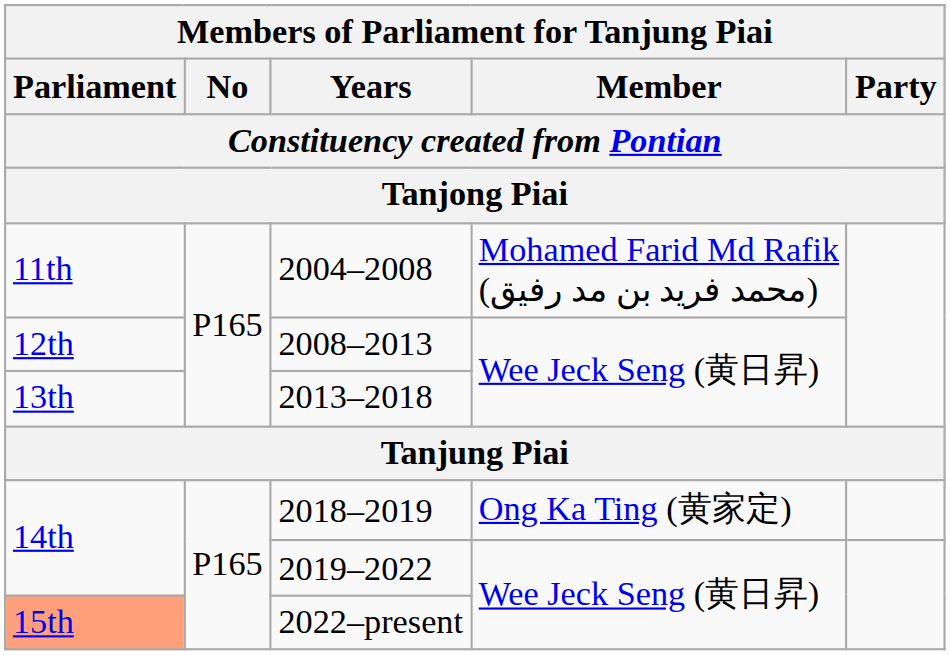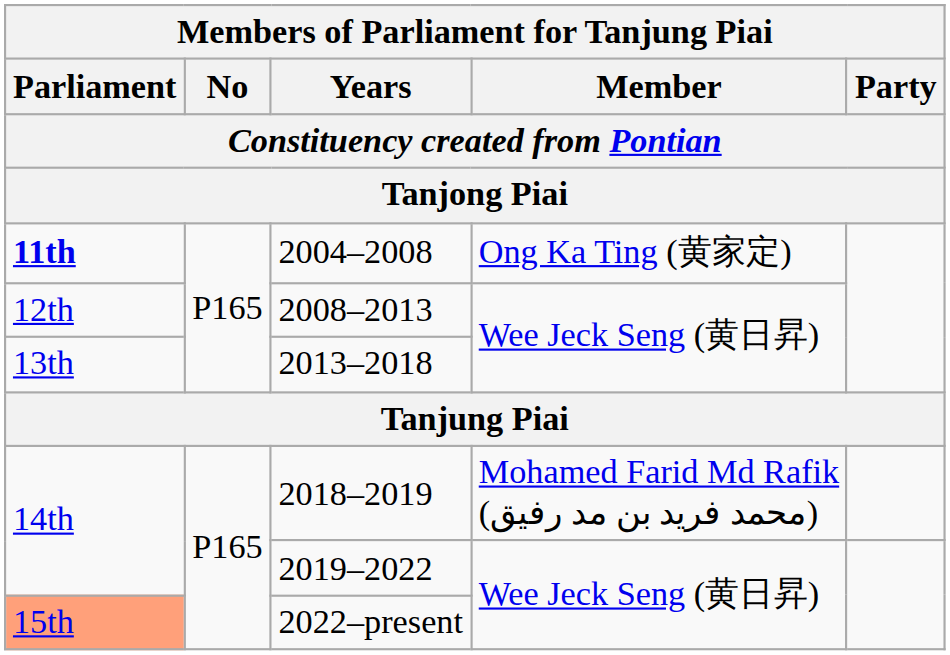(43, 269) normal -> (44, 252) bold
(659, 269) Mohamed Farid Md Rafik (محمد فريد بن مد رفيق) -> (635, 251) Ong Ka Ting (黄家定)
(635, 508) Ong Ka Ting (黄家定) -> (659, 492) Mohamed Farid Md Rafik (محمد فريد بن مد رفيق)
